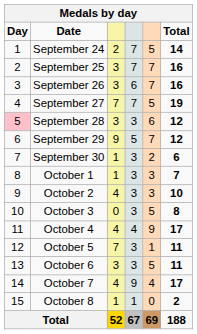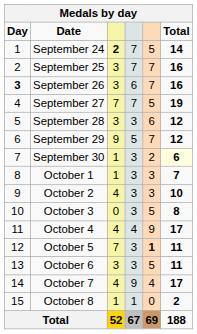(116, 49) normal -> (116, 49) bold
(17, 85) normal -> (17, 85) bold
(17, 121) pink background -> (17, 121) no background
(176, 157) no background -> (176, 157) lightyellow background
(152, 247) normal -> (152, 247) bold
